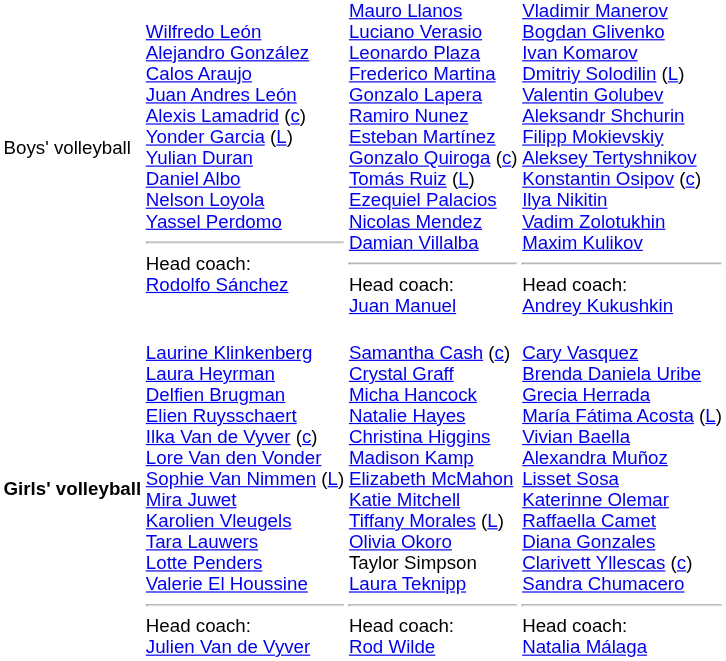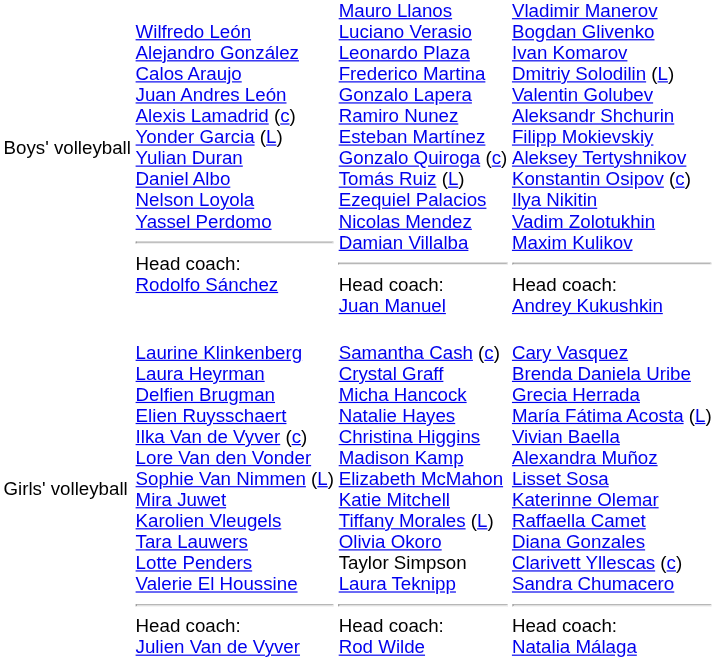(72, 489) bold -> (66, 489) normal
